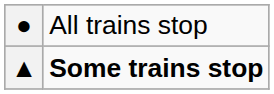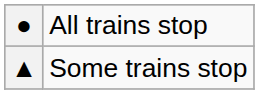(156, 67) bold -> (148, 67) normal
